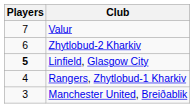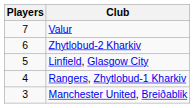(25, 62) bold -> (25, 62) normal
